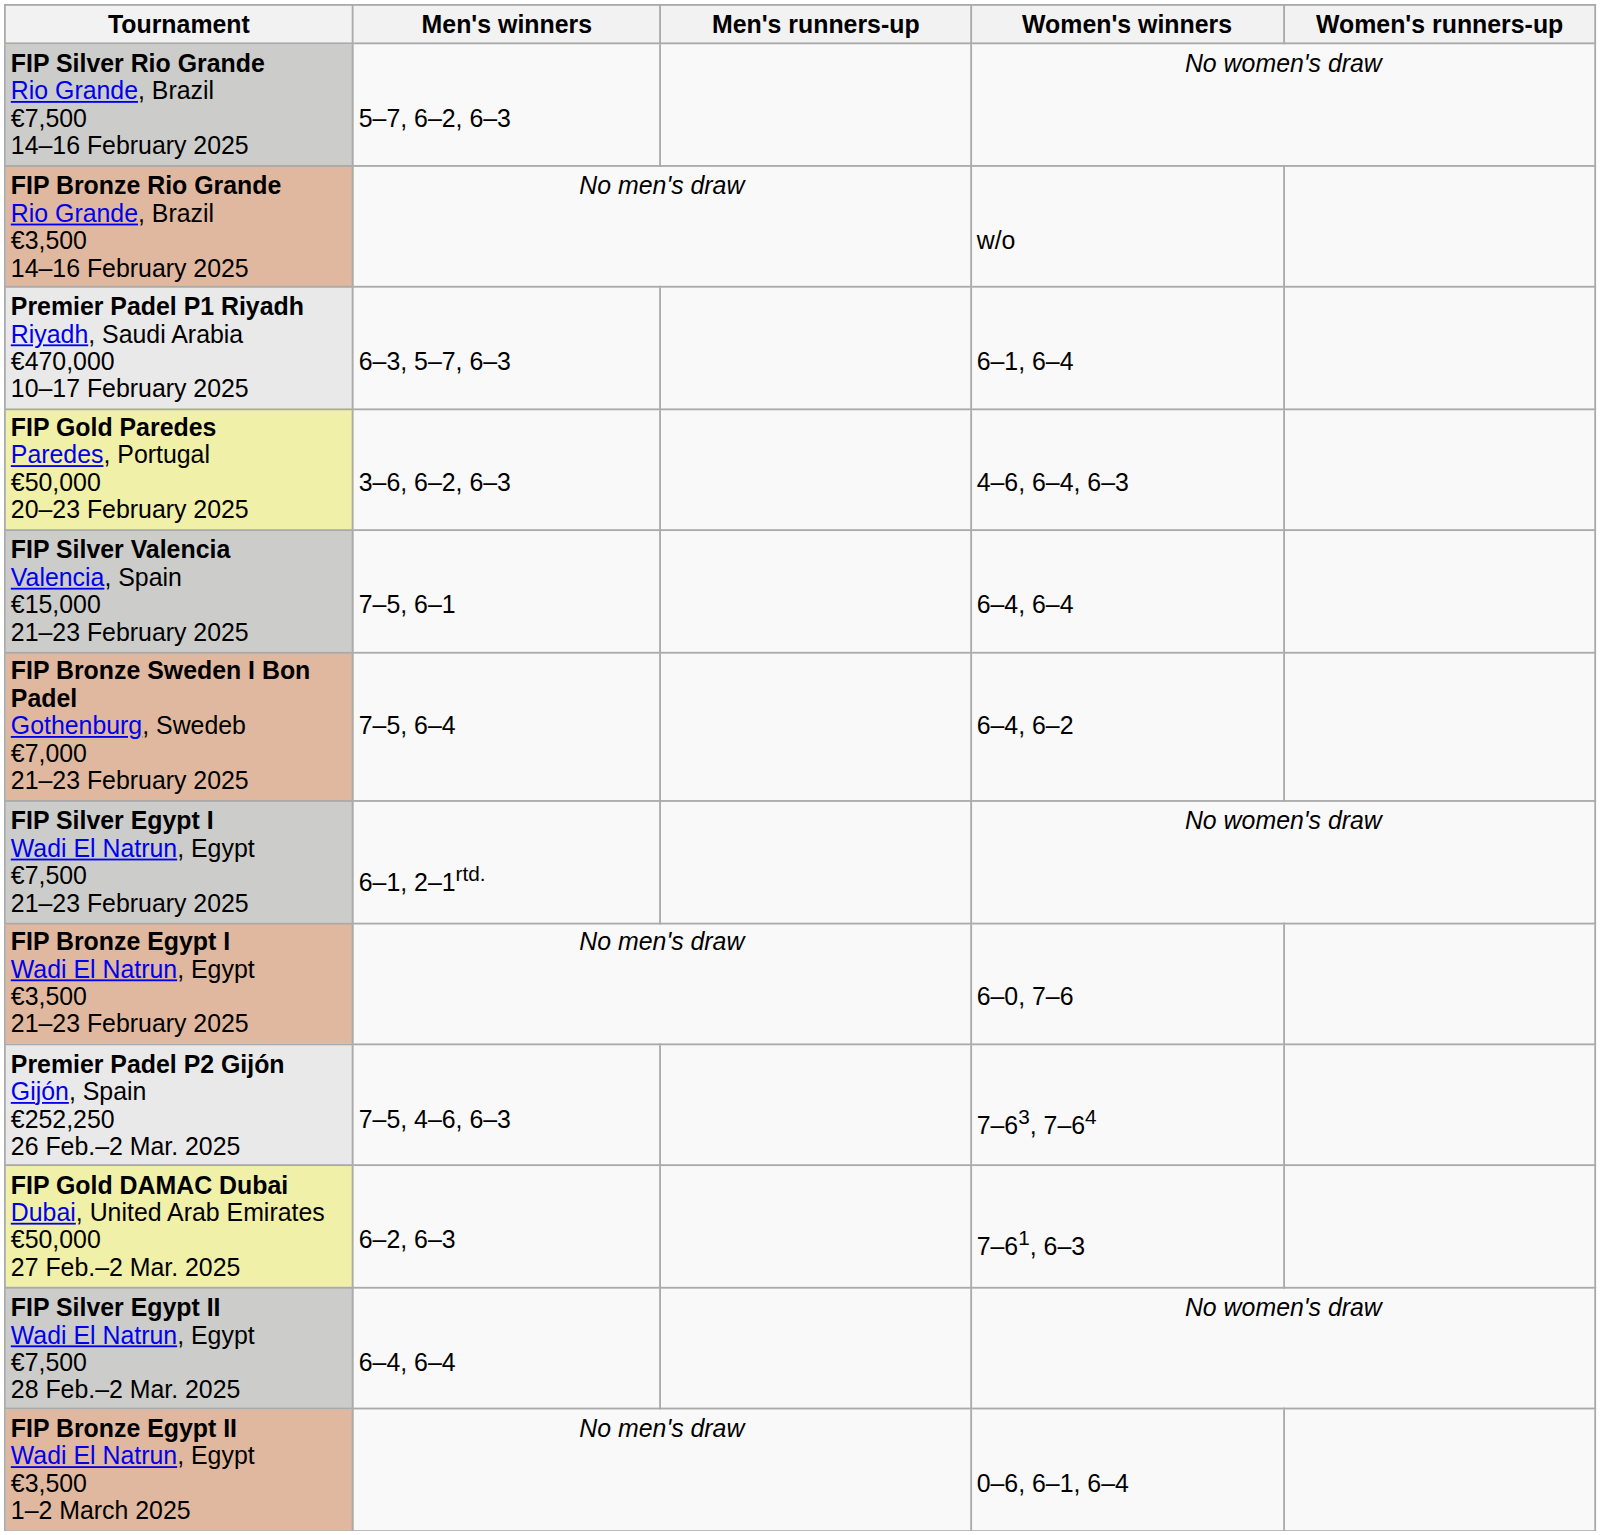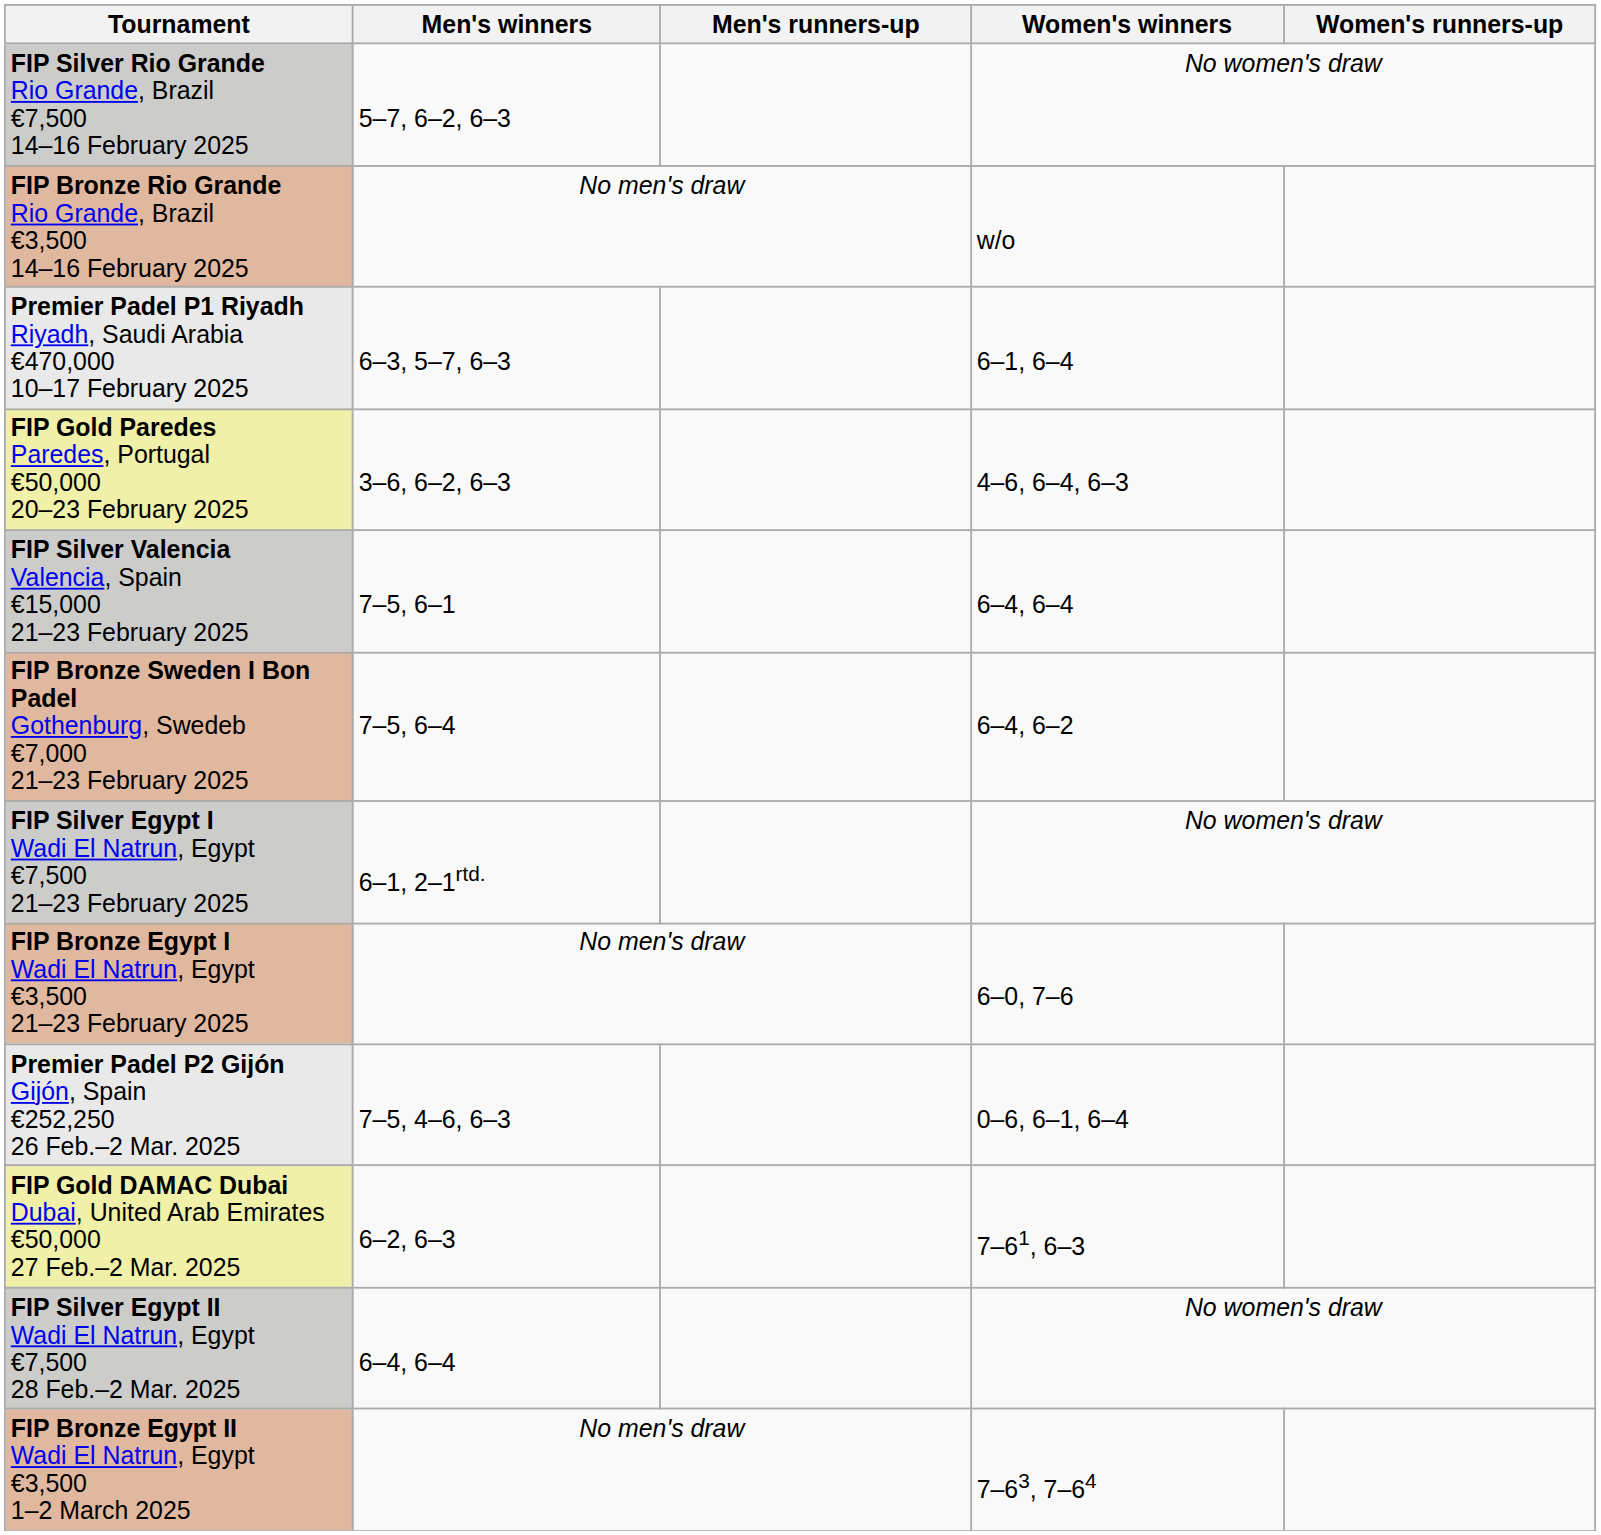(1037, 1122) 7–63, 7–64 -> (1053, 1118) 0–6, 6–1, 6–4
(1053, 1483) 0–6, 6–1, 6–4 -> (1037, 1486) 7–63, 7–64
